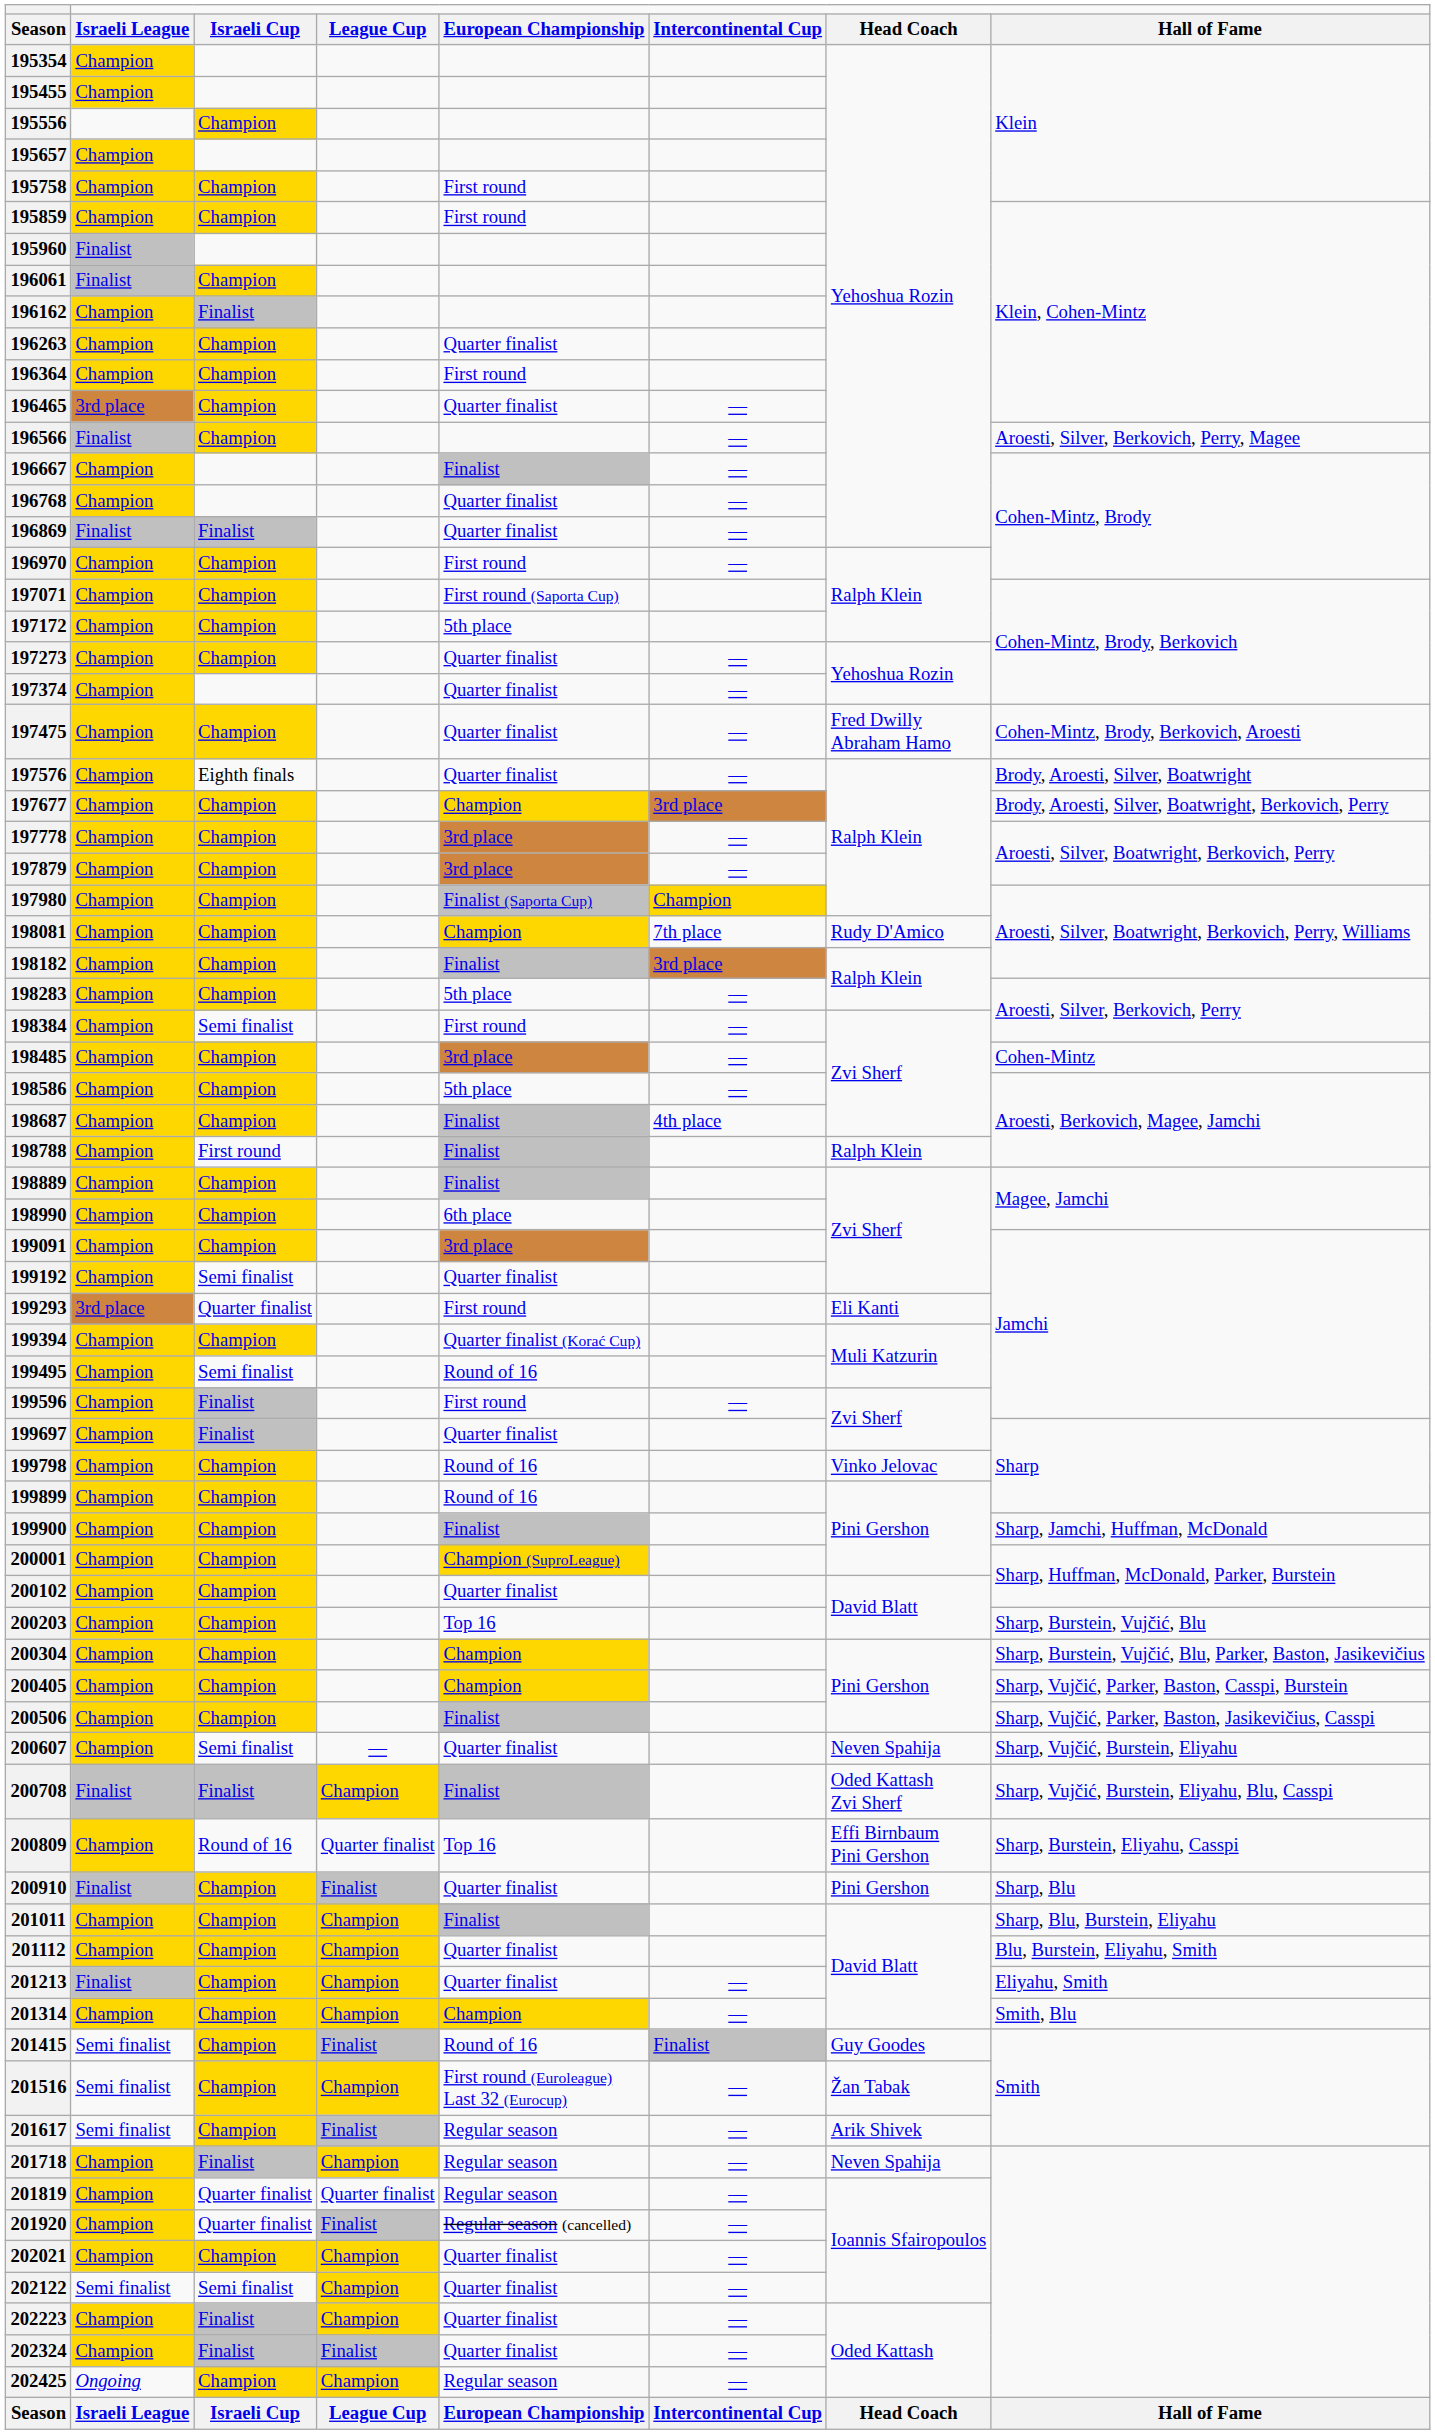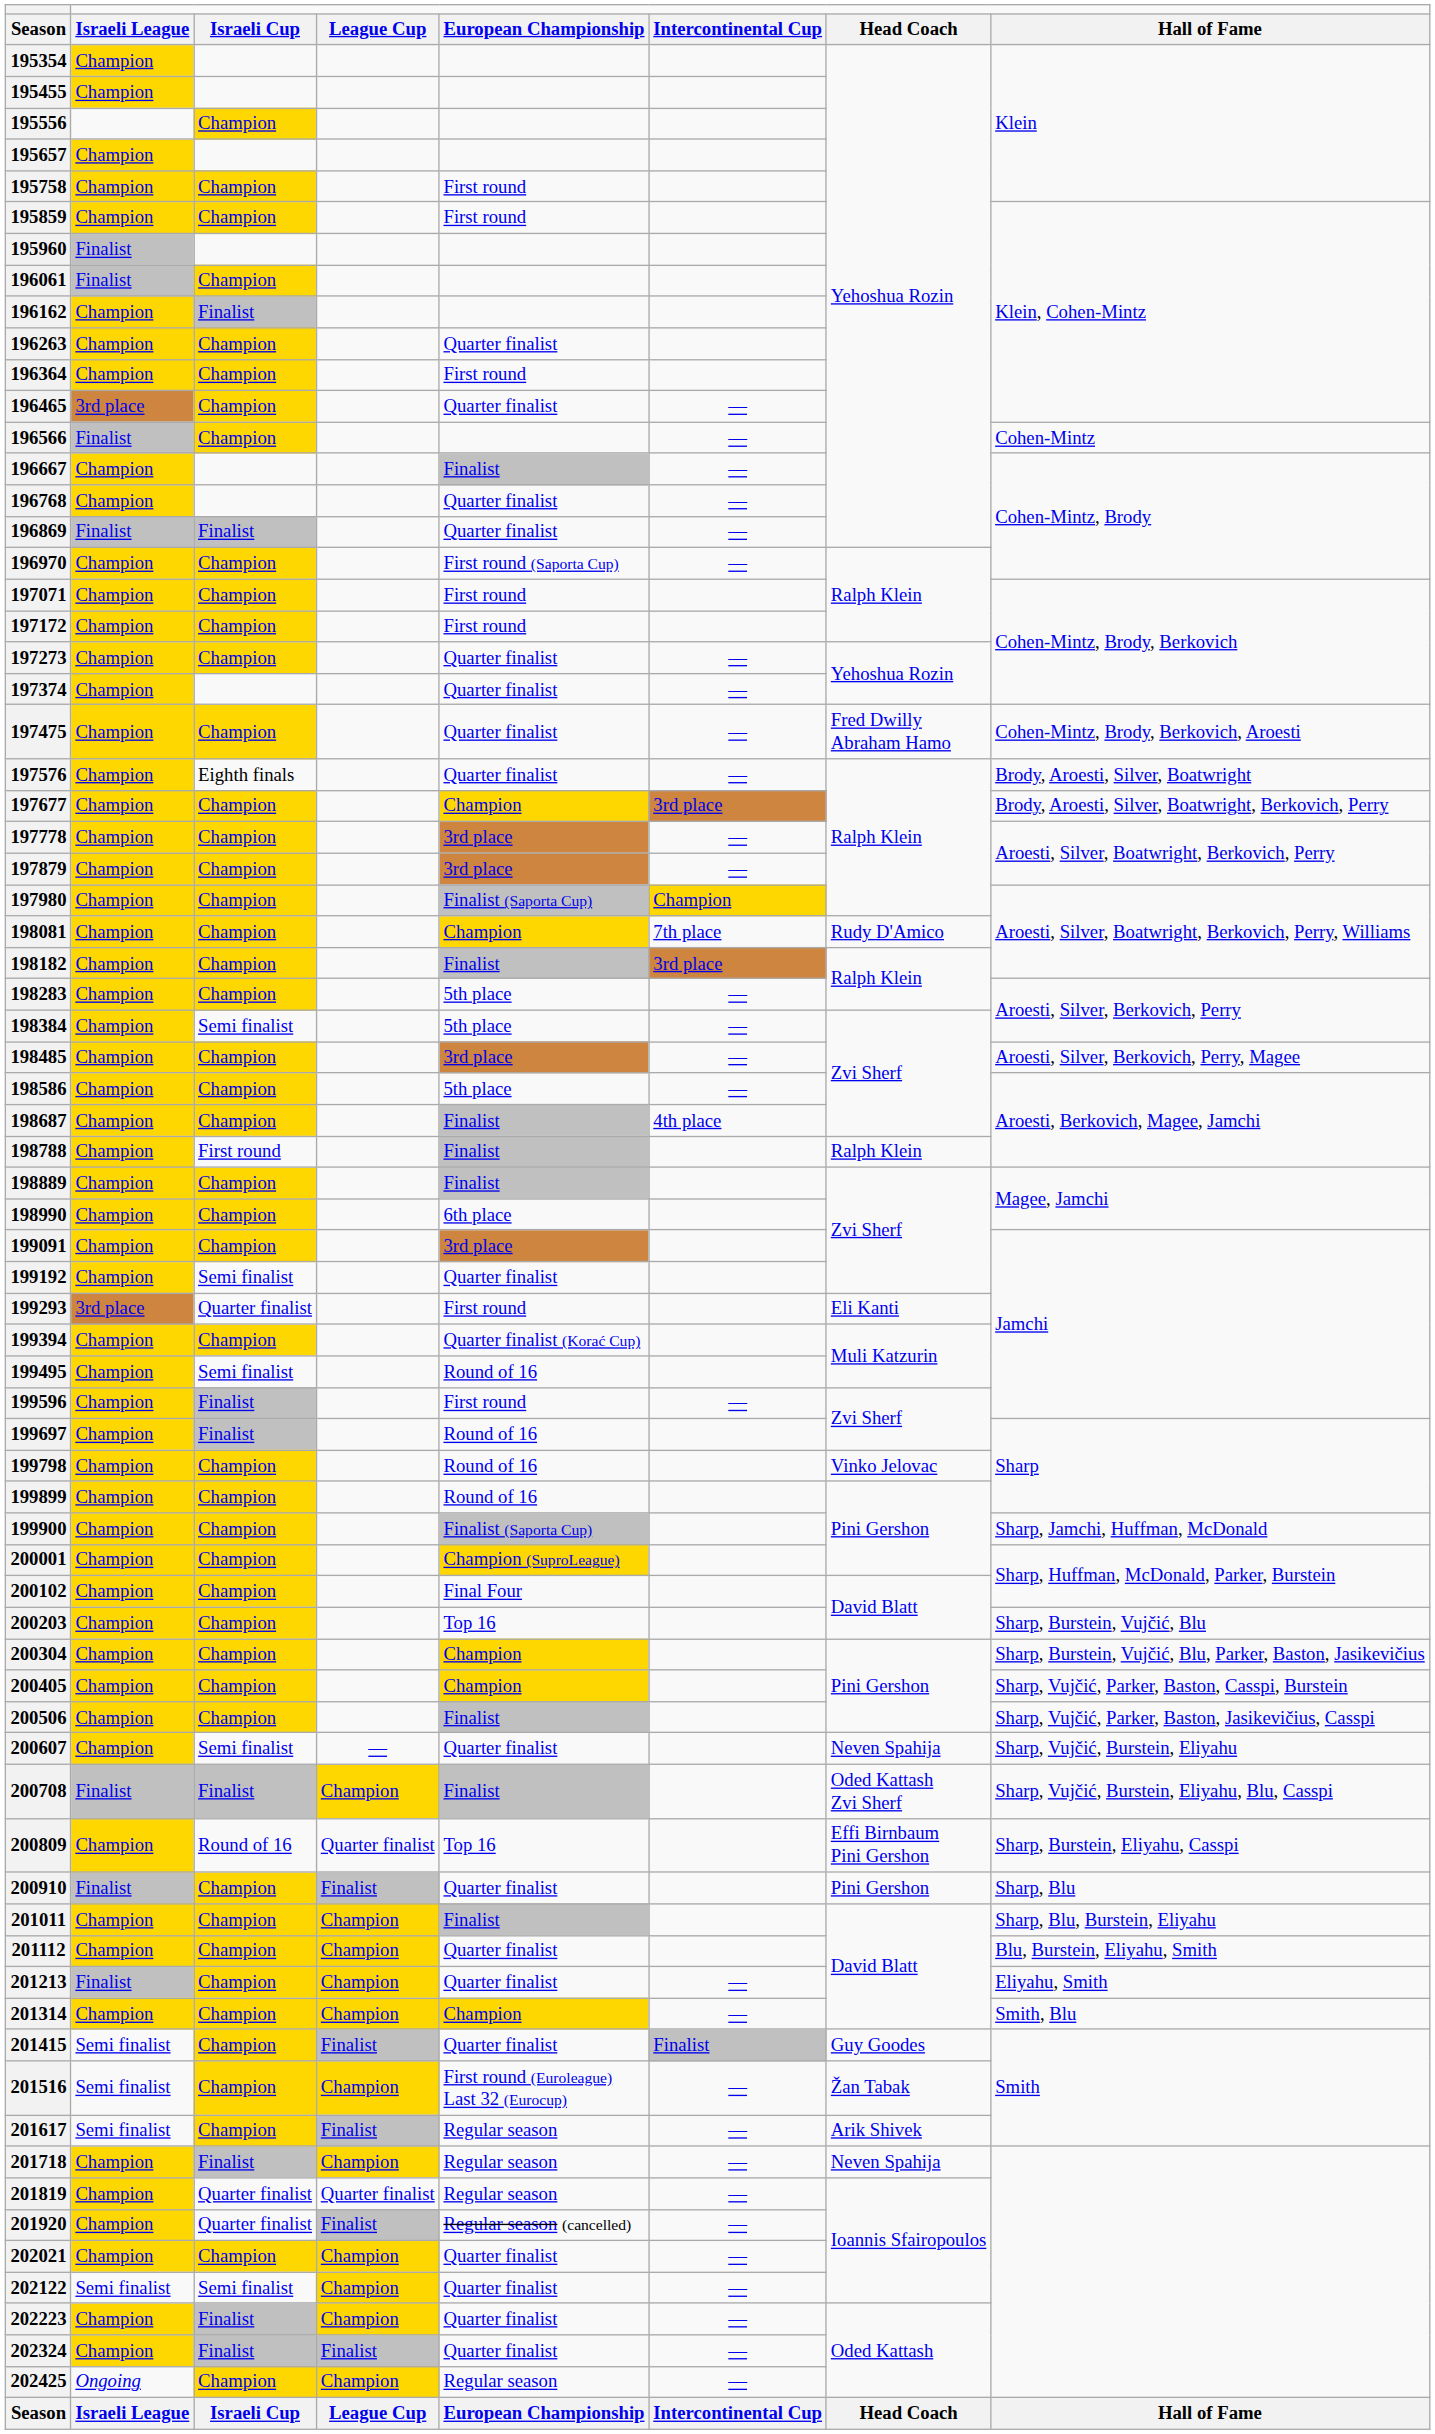(1148, 437) Aroesti, Silver, Berkovich, Perry, Magee -> (1045, 437) Cohen-Mintz
(485, 563) First round -> (531, 563) First round (Saporta Cup)
(531, 594) First round (Saporta Cup) -> (485, 594) First round
(478, 626) 5th place -> (485, 626) First round
(485, 1025) First round -> (478, 1025) 5th place
(1045, 1057) Cohen-Mintz -> (1148, 1057) Aroesti, Silver, Berkovich, Perry, Magee
(500, 1434) Quarter finalist -> (490, 1434) Round of 16
(472, 1528) Finalist -> (518, 1528) Finalist (Saporta Cup)
(500, 1591) Quarter finalist -> (483, 1591) Final Four
(490, 2044) Round of 16 -> (500, 2044) Quarter finalist
